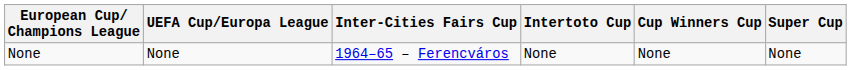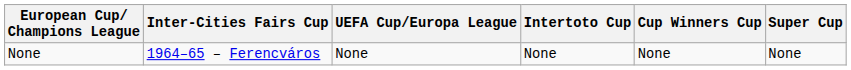columns swapped: (238, 24) <-> (426, 24)
